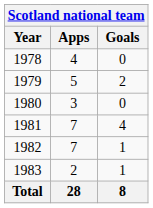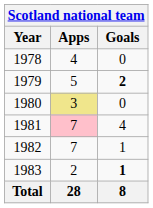(122, 81) normal -> (122, 81) bold
(74, 103) no background -> (74, 103) khaki background
(74, 125) no background -> (74, 125) pink background
(122, 170) normal -> (122, 170) bold
